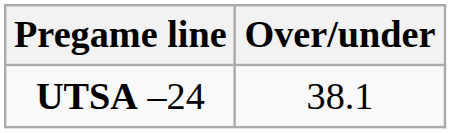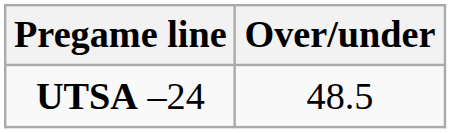(340, 95) 38.1 -> (340, 95) 48.5
